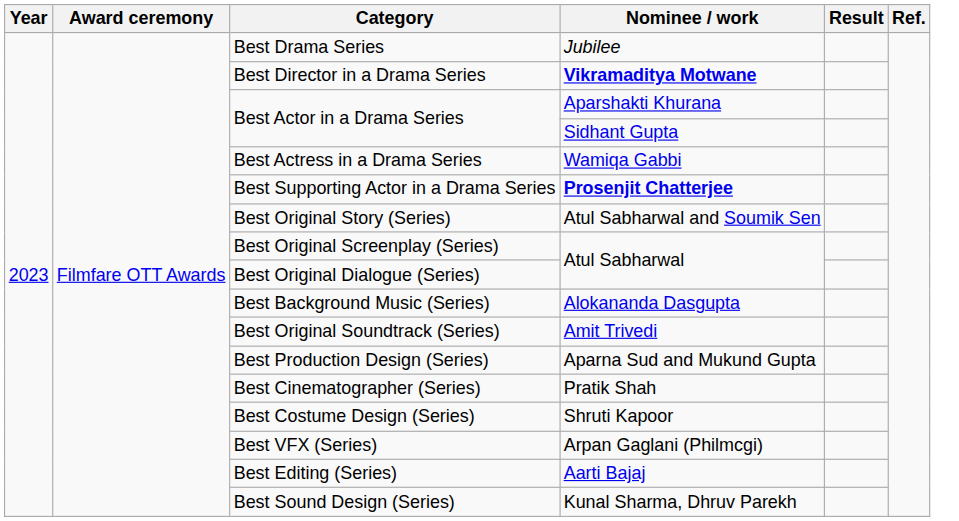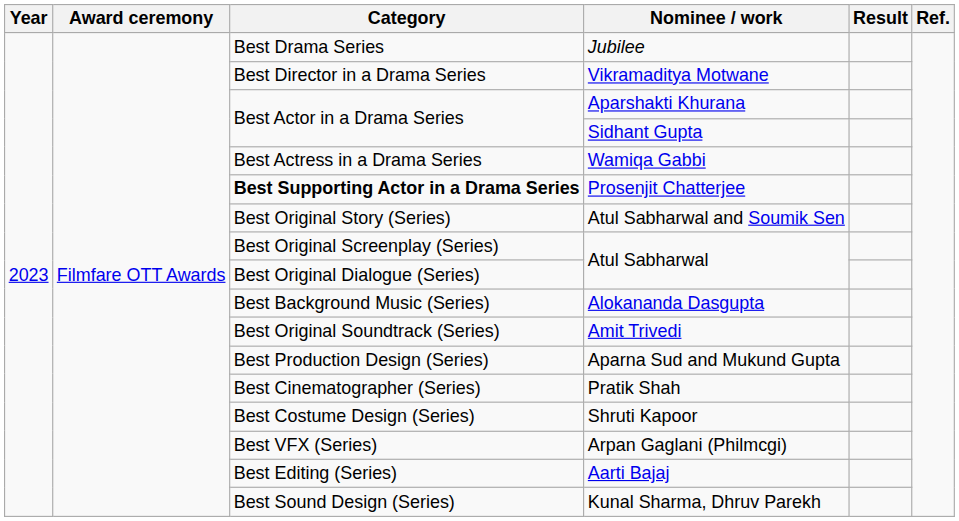(660, 75) bold -> (678, 75) normal
(395, 189) normal -> (407, 189) bold
(648, 189) bold -> (667, 189) normal
